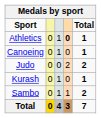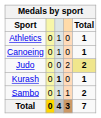(68, 39) bold -> (68, 39) normal
(84, 66) no background -> (84, 66) khaki background
(59, 79) normal -> (59, 79) bold
